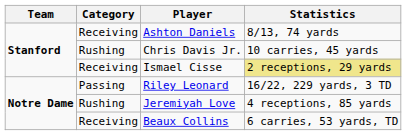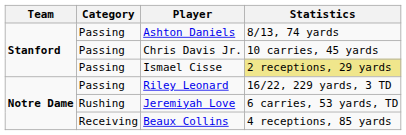(108, 32) Receiving -> (102, 32) Passing
(102, 50) Rushing -> (102, 50) Passing
(108, 68) Receiving -> (102, 68) Passing
(319, 103) 4 receptions, 85 yards -> (323, 103) 6 carries, 53 yards, TD
(323, 121) 6 carries, 53 yards, TD -> (319, 121) 4 receptions, 85 yards
